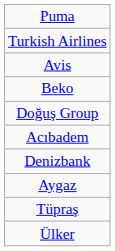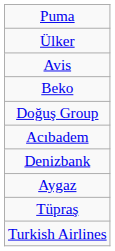(57, 40) Turkish Airlines -> (57, 40) Ülker
(57, 233) Ülker -> (57, 233) Turkish Airlines
